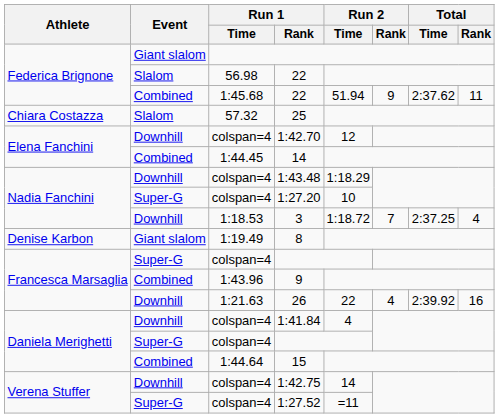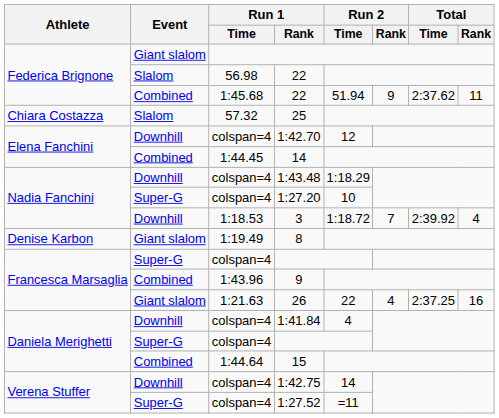(433, 219) 2:37.25 -> (433, 219) 2:39.92
(158, 301) Downhill -> (170, 301) Giant slalom
(433, 301) 2:39.92 -> (433, 301) 2:37.25
